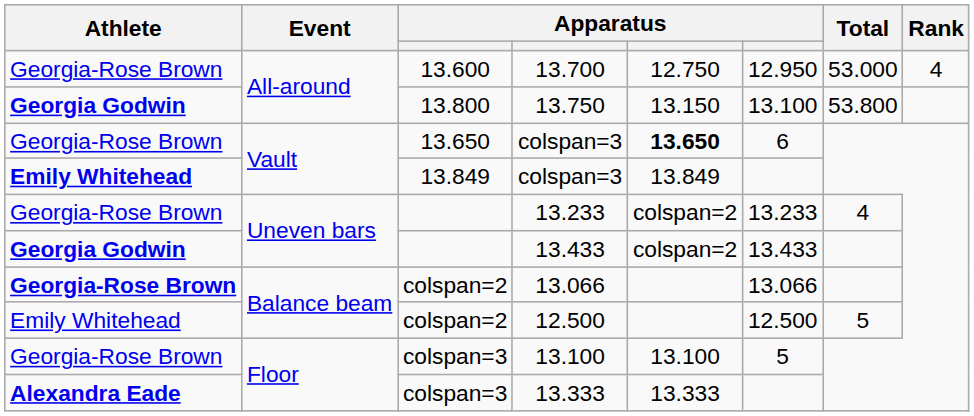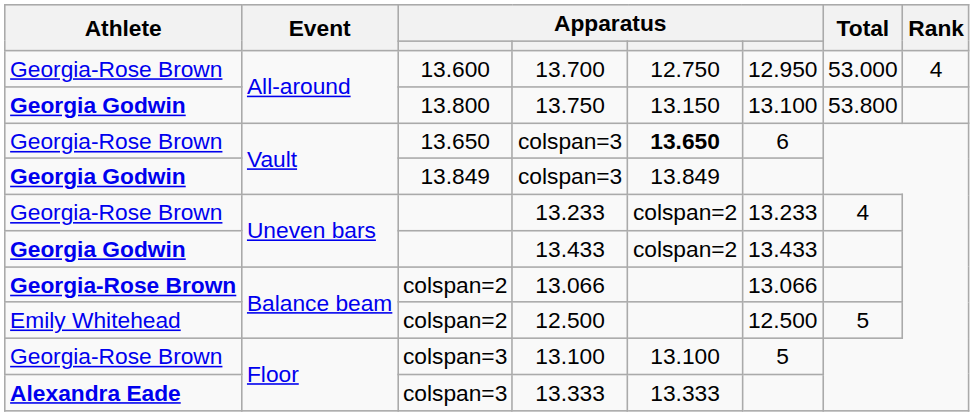(101, 177) Emily Whitehead -> (98, 177) Georgia Godwin
